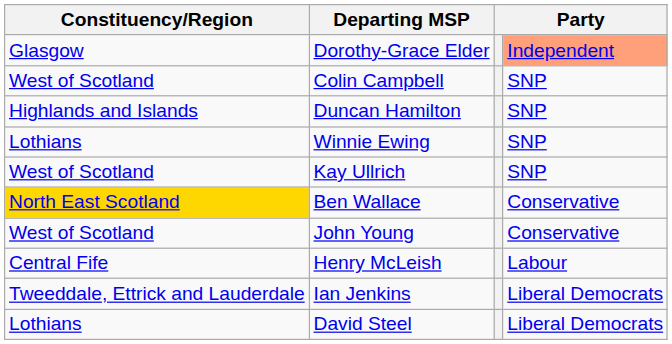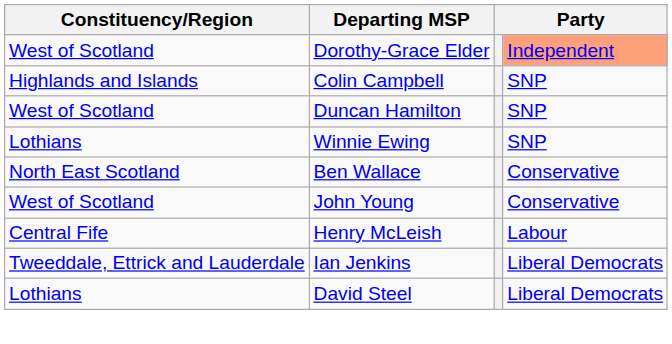(46, 50) Glasgow -> (81, 50) West of Scotland
(81, 80) West of Scotland -> (103, 80) Highlands and Islands
(103, 111) Highlands and Islands -> (81, 111) West of Scotland
- row: (359, 171)
(94, 202) gold background -> (94, 171) no background
